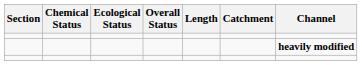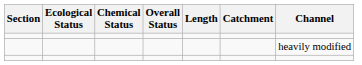columns swapped: (117, 19) <-> (67, 19)
(316, 47) bold -> (315, 47) normal
